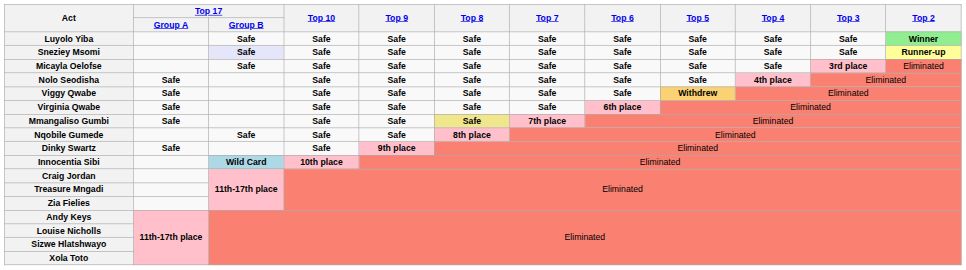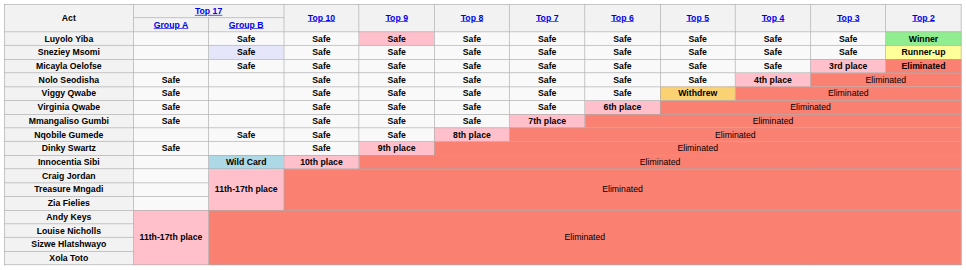(397, 38) no background -> (397, 38) pink background
(924, 66) normal -> (923, 66) bold
(472, 121) khaki background -> (472, 121) no background
